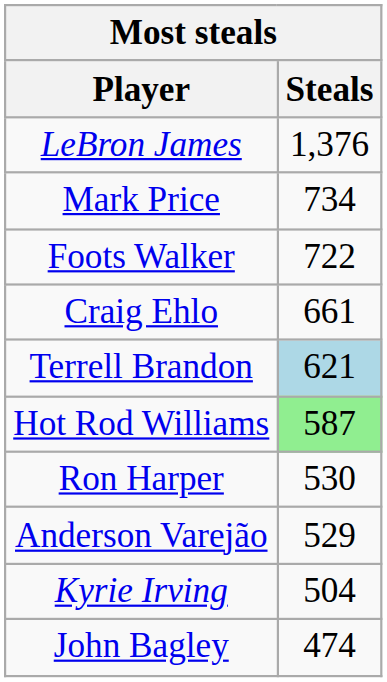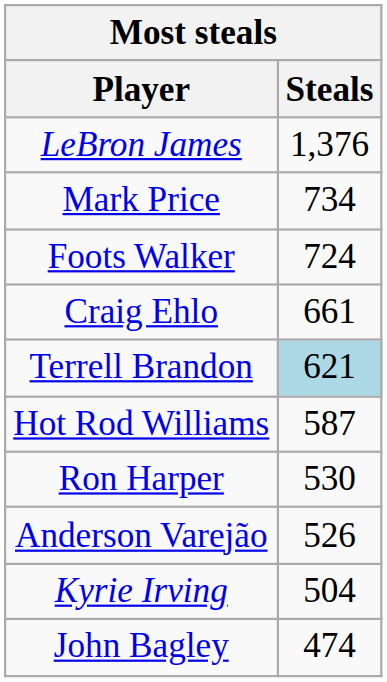(330, 255) 722 -> (330, 255) 724
(330, 423) lightgreen background -> (330, 423) no background
(330, 534) 529 -> (330, 534) 526
